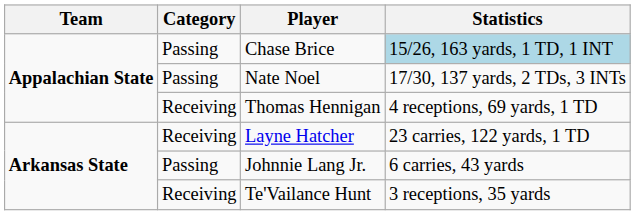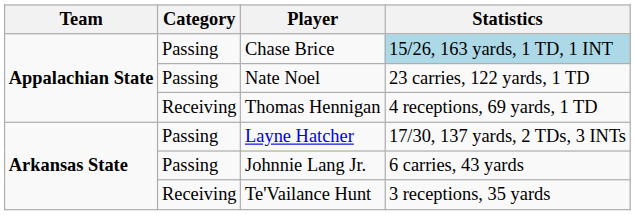(507, 77) 17/30, 137 yards, 2 TDs, 3 INTs -> (489, 77) 23 carries, 122 yards, 1 TD
(199, 136) Receiving -> (190, 136) Passing
(489, 136) 23 carries, 122 yards, 1 TD -> (507, 136) 17/30, 137 yards, 2 TDs, 3 INTs
